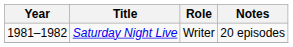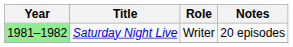(37, 33) no background -> (37, 33) lightgreen background
